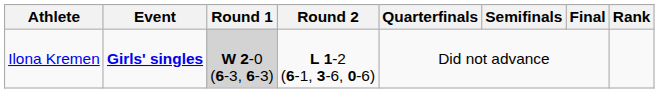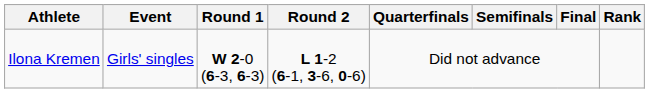(155, 59) bold -> (150, 59) normal
(242, 67) lightgrey background -> (233, 67) no background
